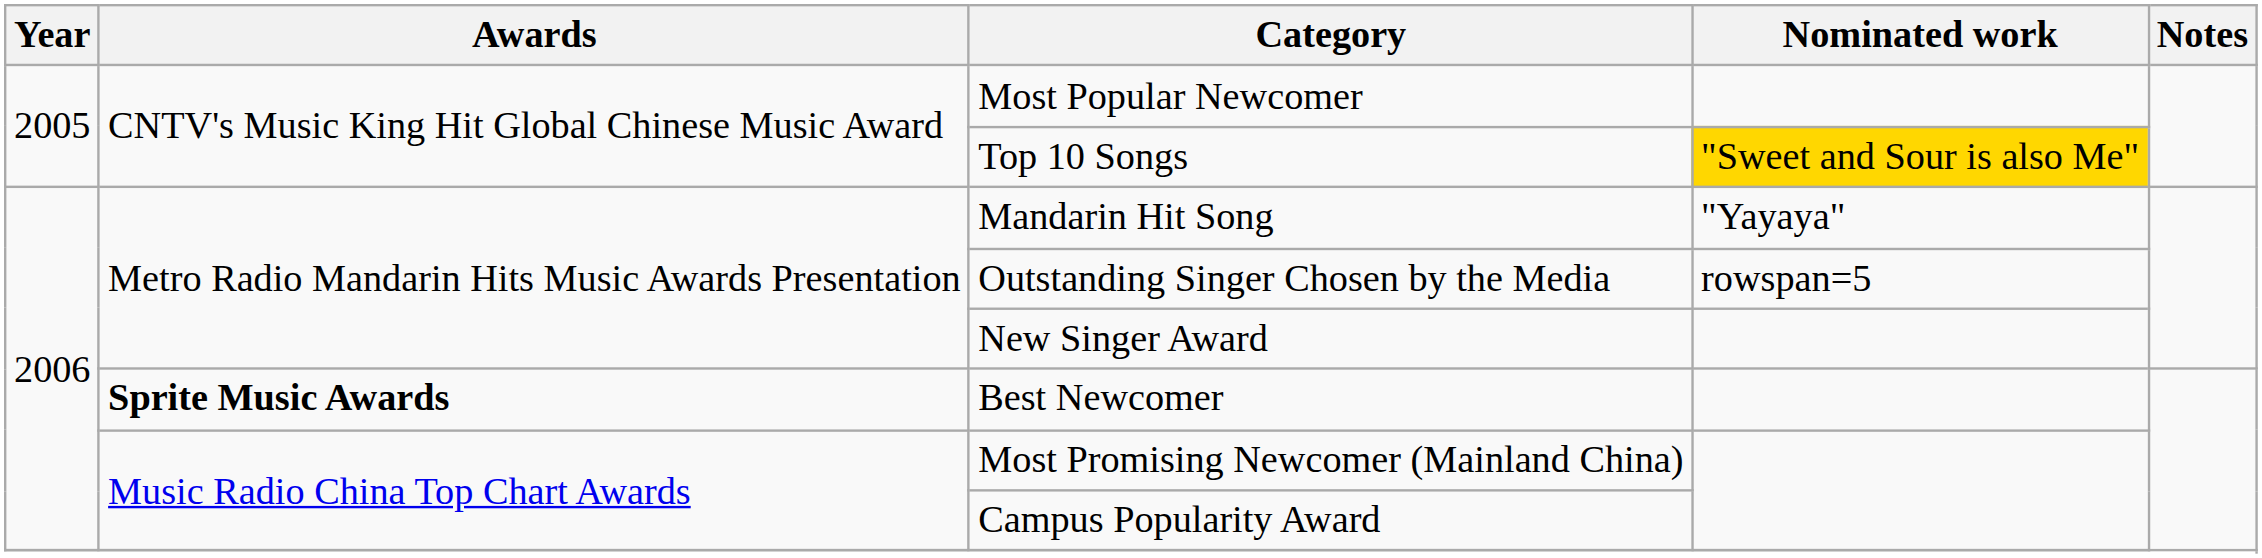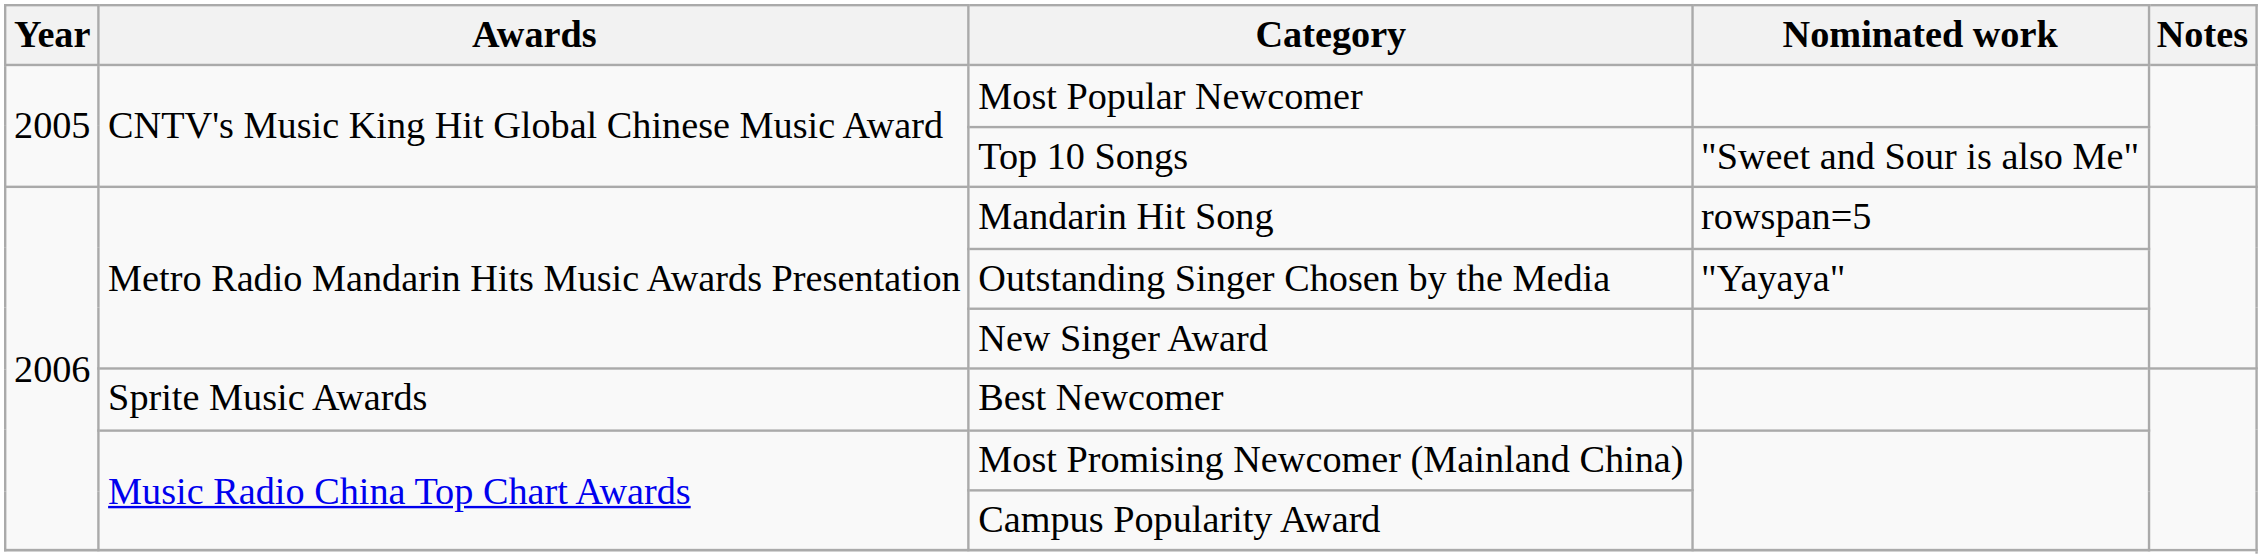(1920, 156) gold background -> (1920, 156) no background
(1773, 216) "Yayaya" -> (1786, 216) rowspan=5
(1786, 277) rowspan=5 -> (1773, 277) "Yayaya"
(279, 398) bold -> (268, 398) normal
